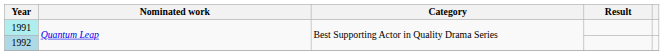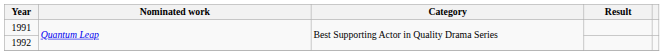(21, 27) paleturquoise background -> (21, 27) no background
(21, 43) lightblue background -> (21, 43) no background
